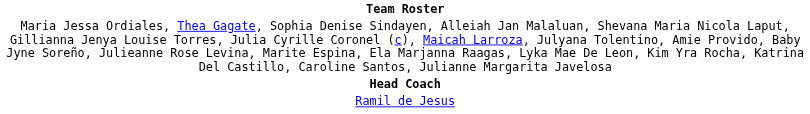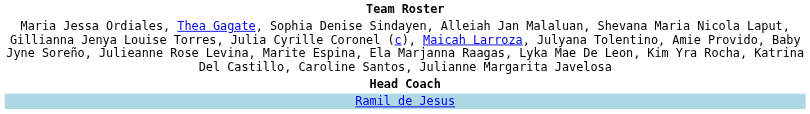(405, 101) no background -> (405, 101) lightblue background
